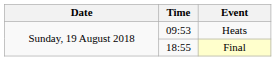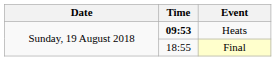(178, 30) normal -> (178, 30) bold
